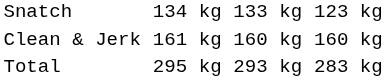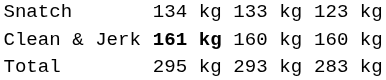(187, 39) normal -> (187, 39) bold
